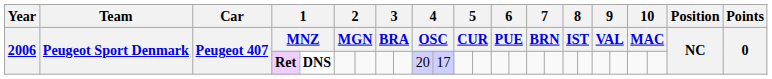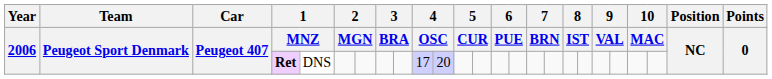(317, 62) bold -> (317, 62) normal
(423, 62) 20 -> (423, 62) 17
(444, 62) 17 -> (444, 62) 20
